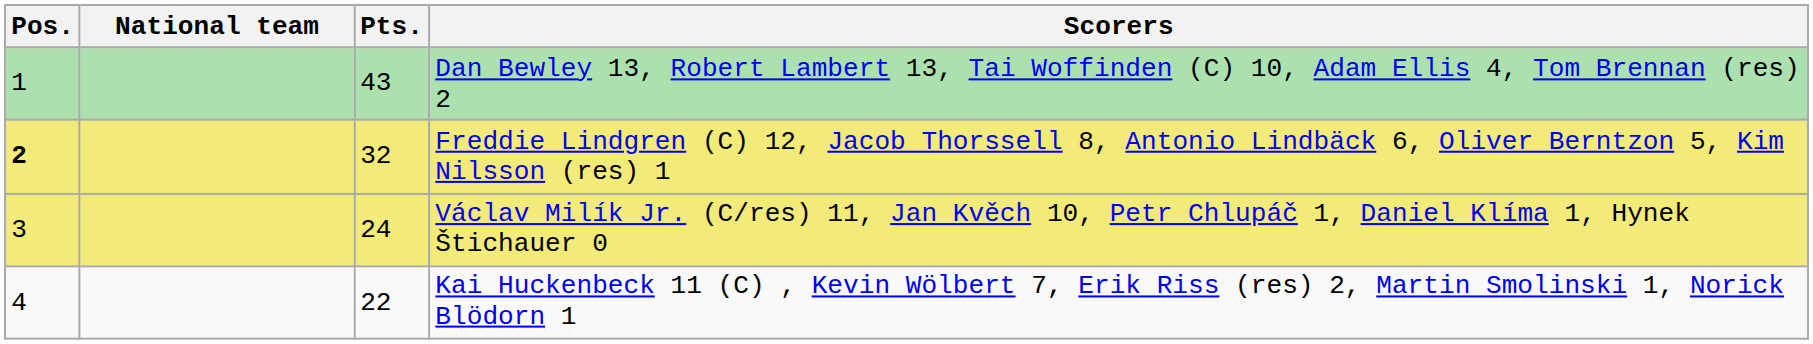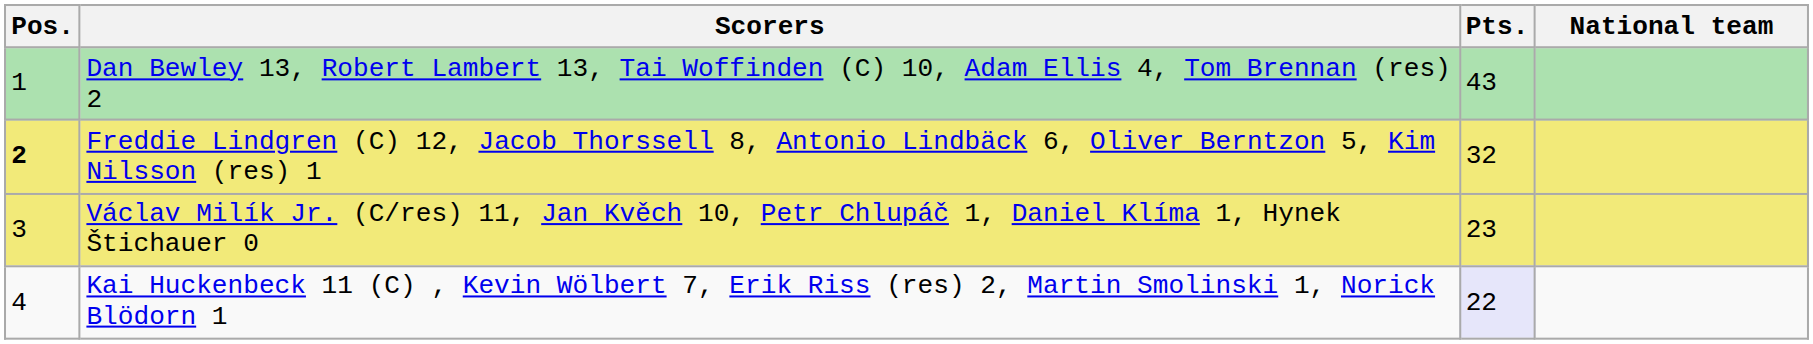columns swapped: (217, 26) <-> (1119, 26)
(376, 229) 24 -> (1481, 229) 23
(376, 302) no background -> (1481, 302) lavender background
